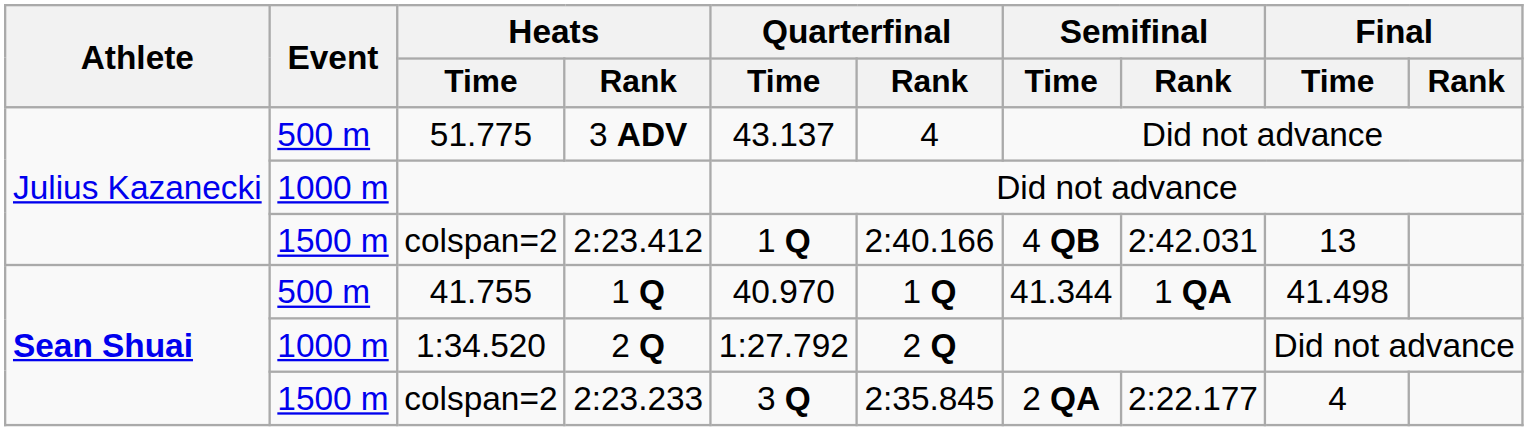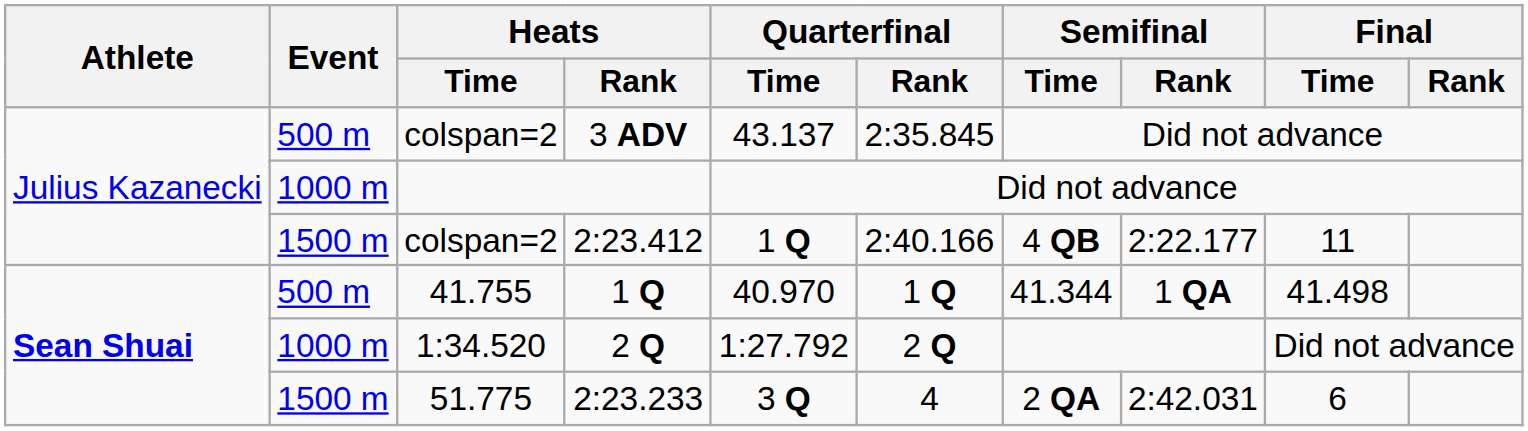(481, 135) 51.775 -> (481, 135) colspan=2
(929, 135) 4 -> (929, 135) 2:35.845
(1193, 240) 2:42.031 -> (1193, 240) 2:22.177
(1338, 240) 13 -> (1338, 240) 11
(481, 398) colspan=2 -> (481, 398) 51.775
(929, 398) 2:35.845 -> (929, 398) 4
(1193, 398) 2:22.177 -> (1193, 398) 2:42.031
(1338, 398) 4 -> (1338, 398) 6
